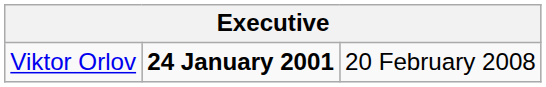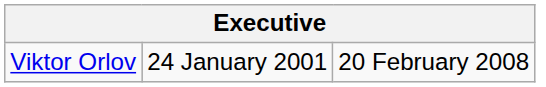(241, 61) bold -> (237, 61) normal
